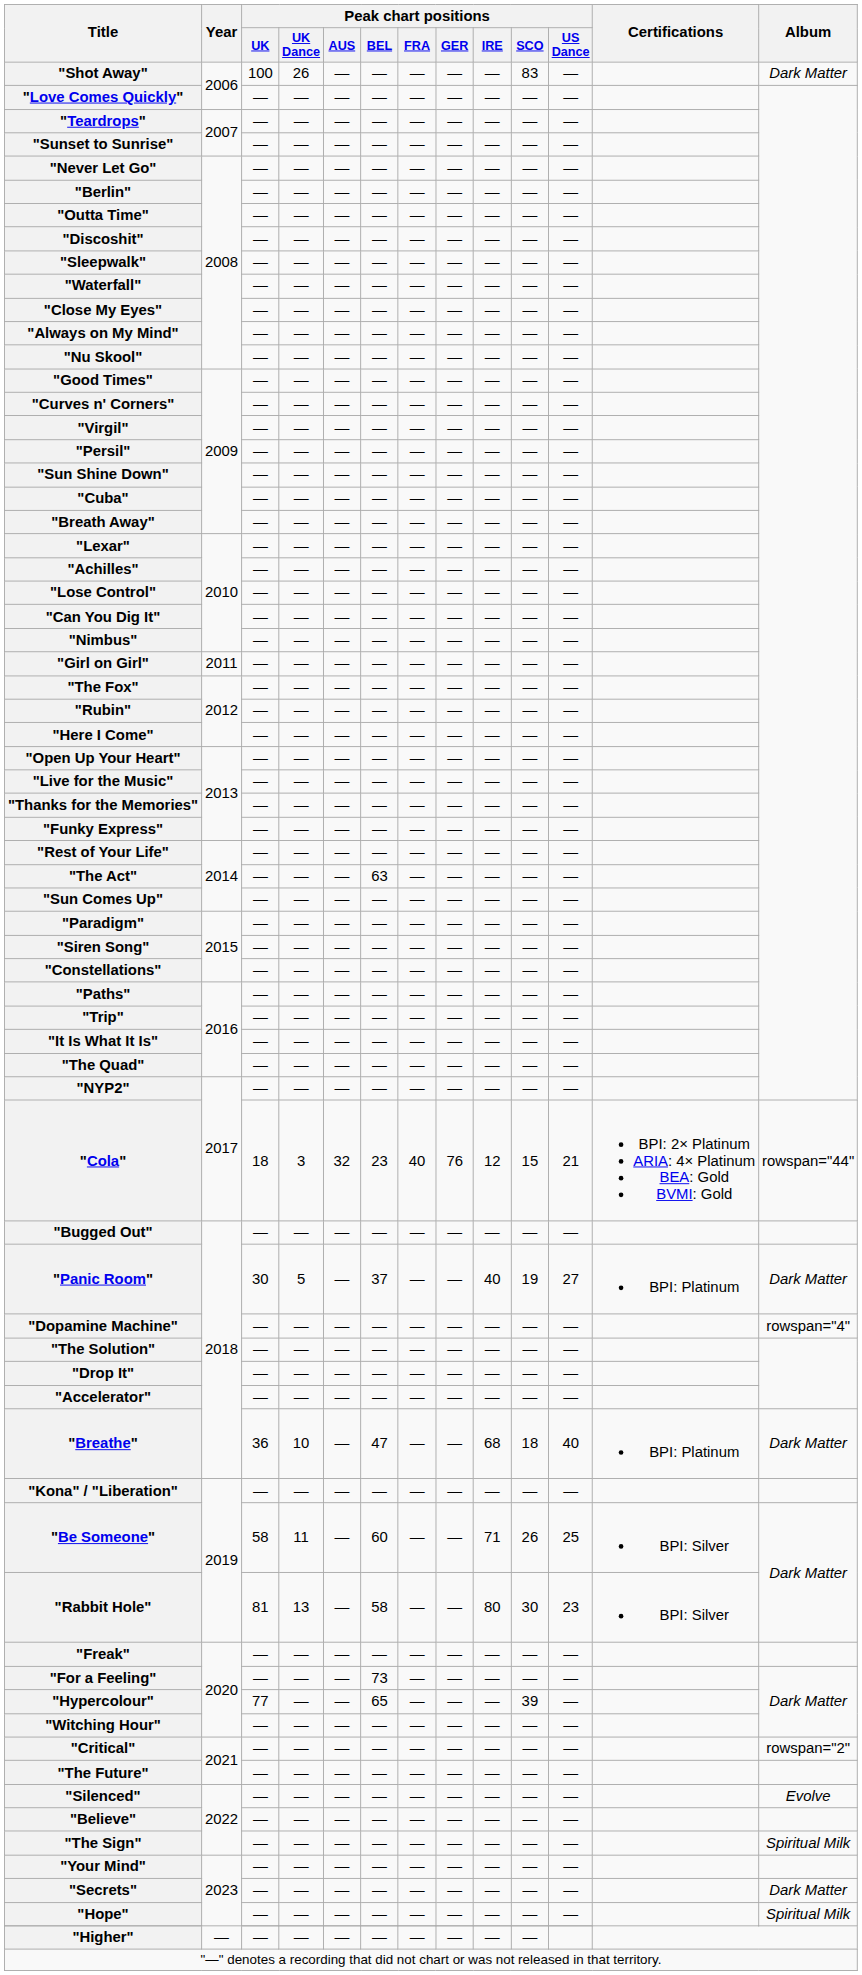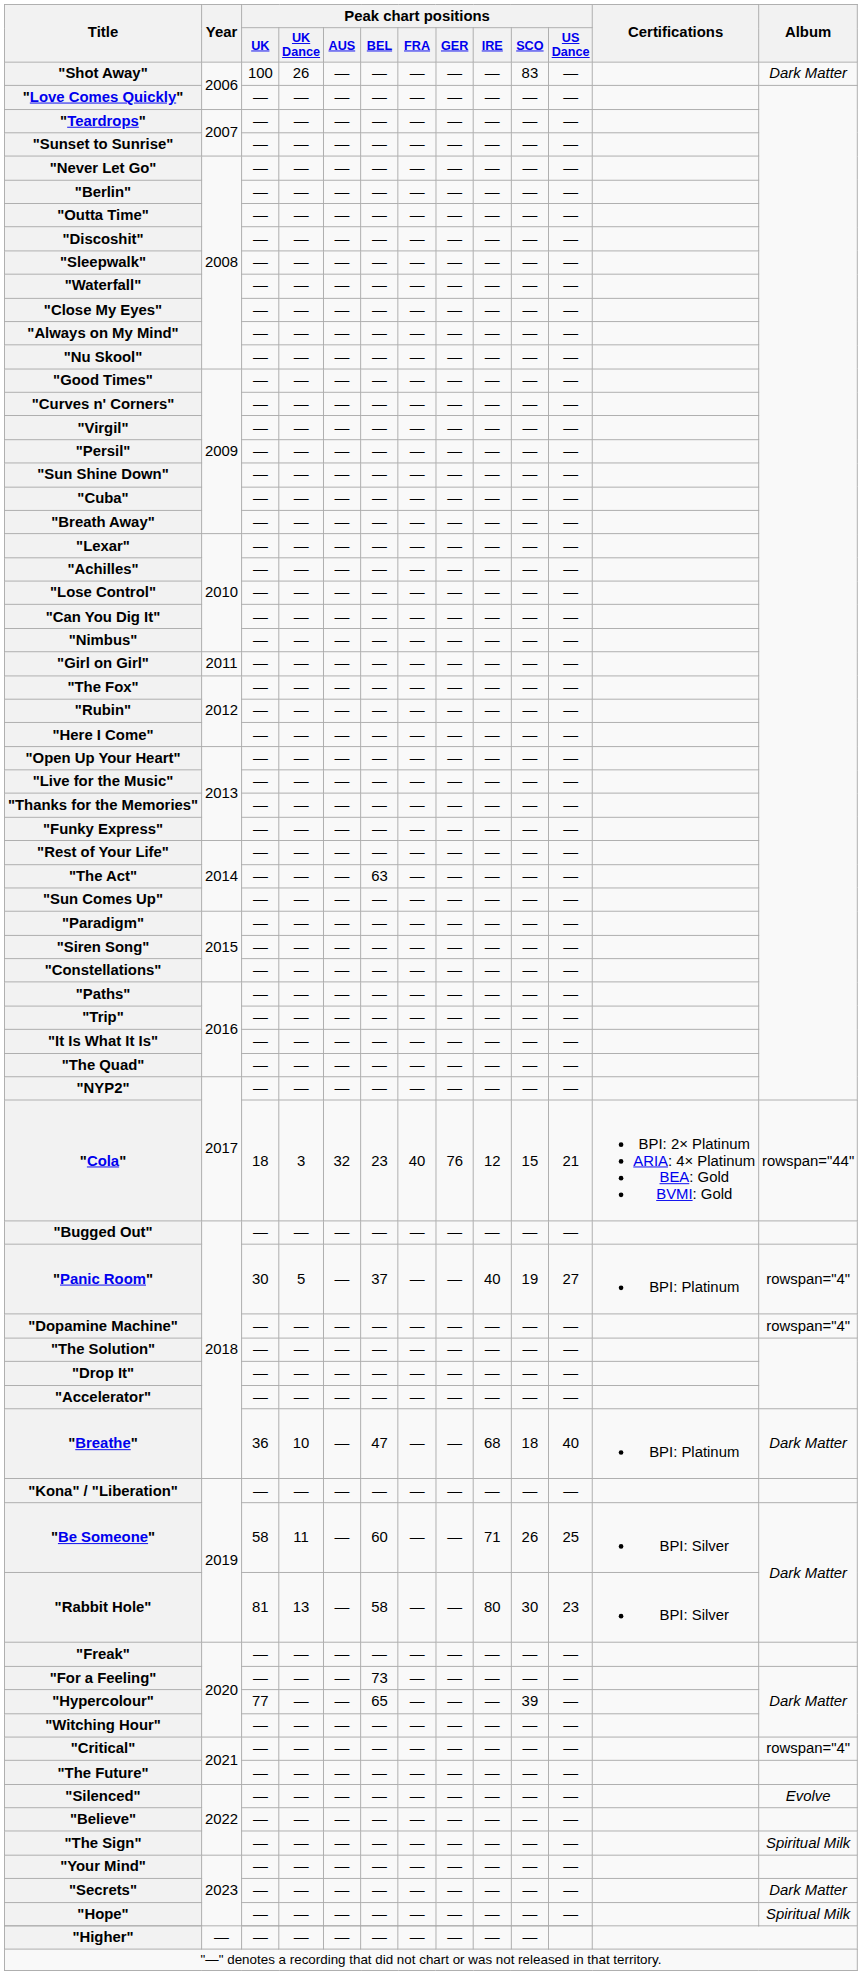(808, 1279) Dark Matter -> (808, 1279) rowspan="4"
(808, 1748) rowspan="2" -> (808, 1748) rowspan="4"
